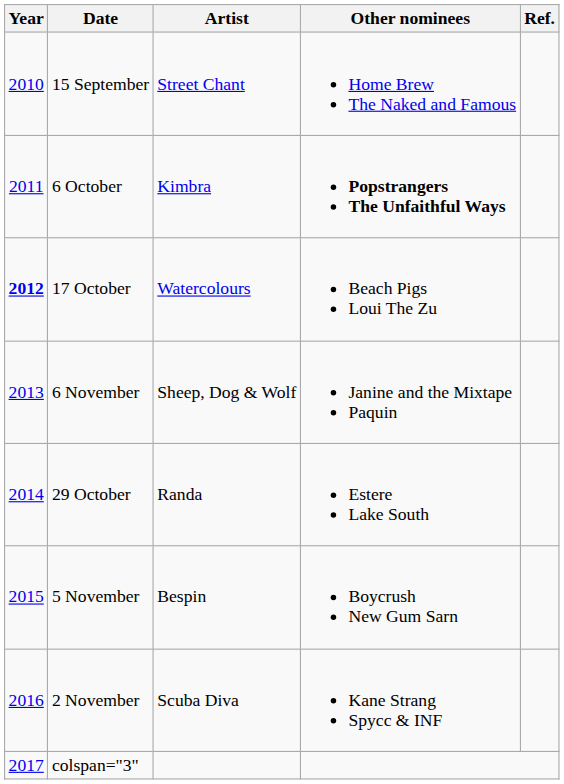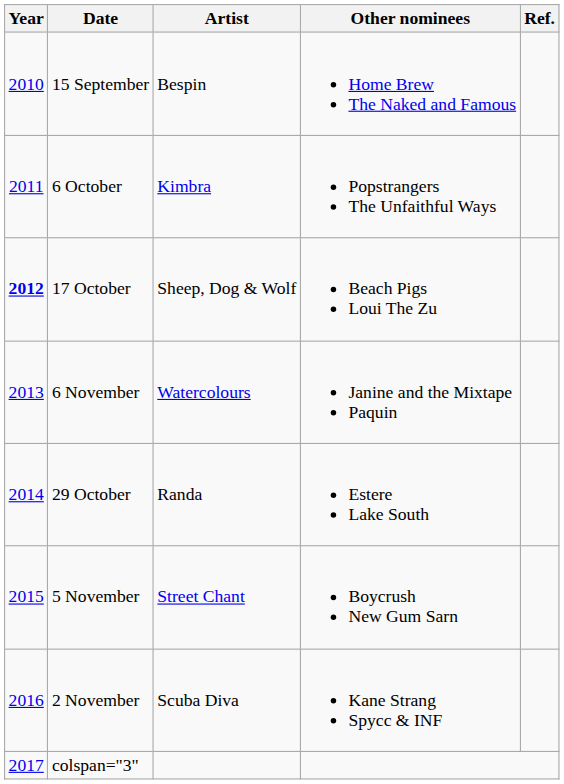(201, 83) Street Chant -> (182, 83) Bespin
(410, 196) bold -> (410, 196) normal
(204, 289) Watercolours -> (227, 289) Sheep, Dog & Wolf
(227, 391) Sheep, Dog & Wolf -> (204, 391) Watercolours
(182, 597) Bespin -> (201, 597) Street Chant
